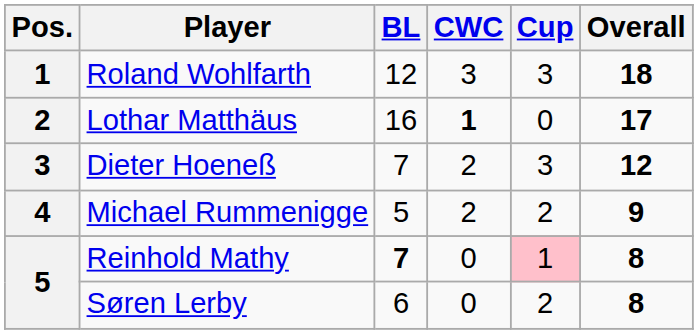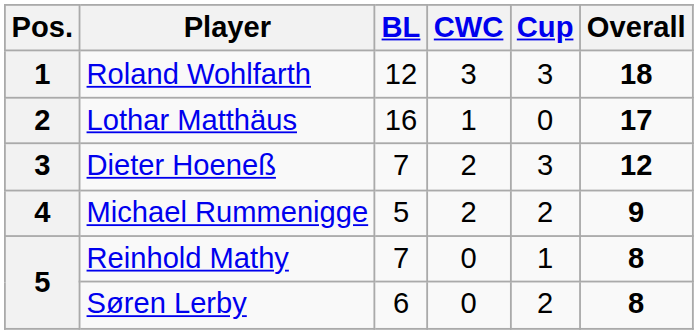(469, 119) bold -> (469, 119) normal
(401, 258) bold -> (401, 258) normal
(545, 258) pink background -> (545, 258) no background
